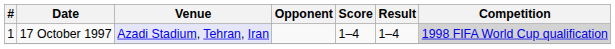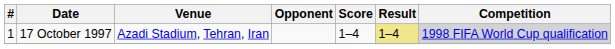(193, 33) lavender background -> (193, 33) no background
(389, 33) no background -> (389, 33) khaki background
